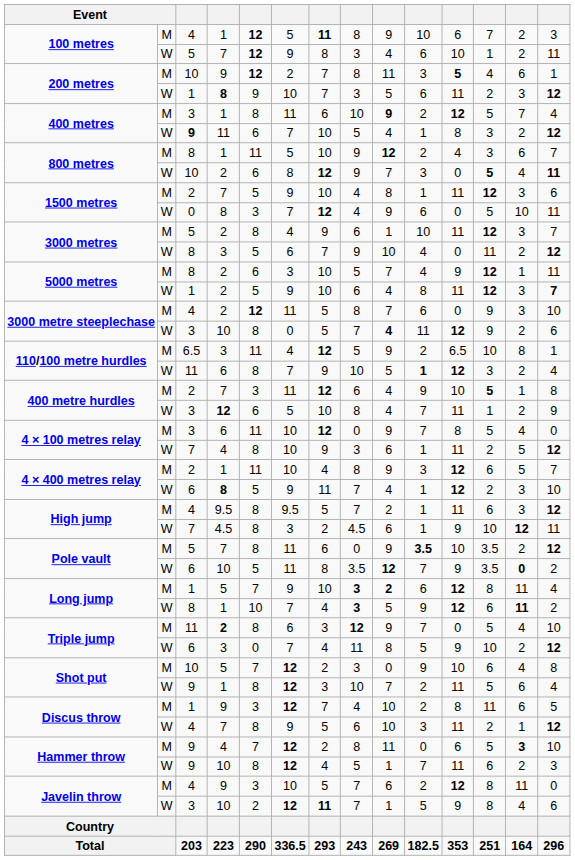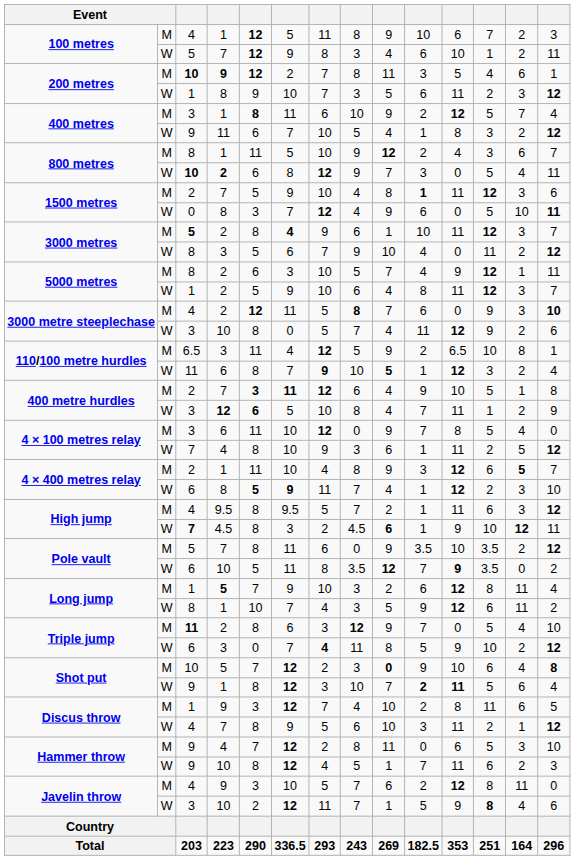(325, 35) bold -> (325, 35) normal
(192, 74) normal -> (192, 74) bold
(224, 74) normal -> (224, 74) bold
(458, 74) bold -> (458, 74) normal
(224, 94) bold -> (224, 94) normal
(255, 114) normal -> (255, 114) bold
(389, 114) bold -> (389, 114) normal
(192, 133) bold -> (192, 133) normal
(192, 173) normal -> (192, 173) bold
(224, 173) normal -> (224, 173) bold
(490, 173) bold -> (490, 173) normal
(554, 173) bold -> (554, 173) normal
(423, 193) normal -> (423, 193) bold
(554, 213) normal -> (554, 213) bold
(192, 232) normal -> (192, 232) bold
(290, 232) normal -> (290, 232) bold
(554, 292) bold -> (554, 292) normal
(357, 312) normal -> (357, 312) bold
(554, 312) normal -> (554, 312) bold
(389, 331) bold -> (389, 331) normal
(325, 371) normal -> (325, 371) bold
(389, 371) normal -> (389, 371) bold
(423, 371) bold -> (423, 371) normal
(255, 391) normal -> (255, 391) bold
(290, 391) normal -> (290, 391) bold
(490, 391) bold -> (490, 391) normal
(255, 411) normal -> (255, 411) bold
(522, 470) normal -> (522, 470) bold
(224, 490) bold -> (224, 490) normal
(255, 490) normal -> (255, 490) bold
(290, 490) normal -> (290, 490) bold
(192, 529) normal -> (192, 529) bold
(389, 529) normal -> (389, 529) bold
(423, 549) bold -> (423, 549) normal
(458, 569) normal -> (458, 569) bold
(522, 569) bold -> (522, 569) normal
(224, 589) normal -> (224, 589) bold
(357, 589) bold -> (357, 589) normal
(389, 589) bold -> (389, 589) normal
(357, 608) bold -> (357, 608) normal
(522, 608) bold -> (522, 608) normal
(192, 628) normal -> (192, 628) bold
(224, 628) bold -> (224, 628) normal
(325, 648) normal -> (325, 648) bold
(389, 668) normal -> (389, 668) bold
(554, 668) normal -> (554, 668) bold
(423, 688) normal -> (423, 688) bold
(458, 688) normal -> (458, 688) bold
(522, 747) bold -> (522, 747) normal
(325, 806) bold -> (325, 806) normal
(490, 806) normal -> (490, 806) bold
